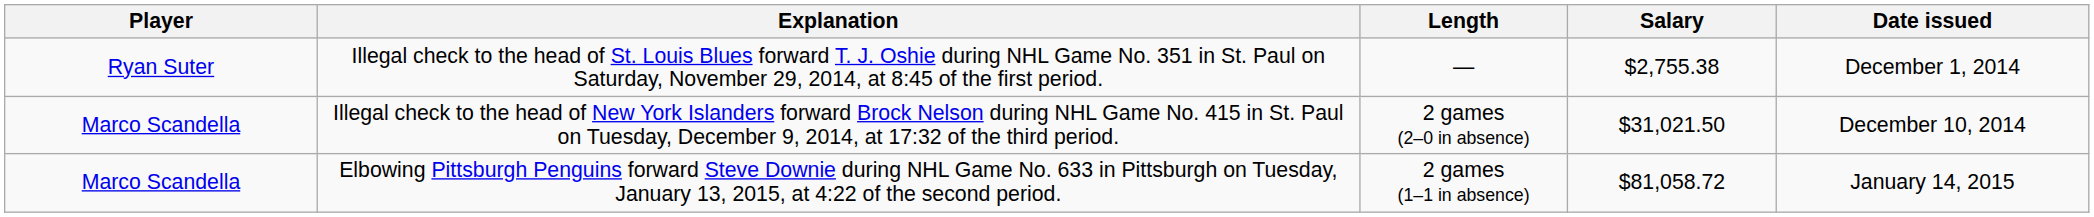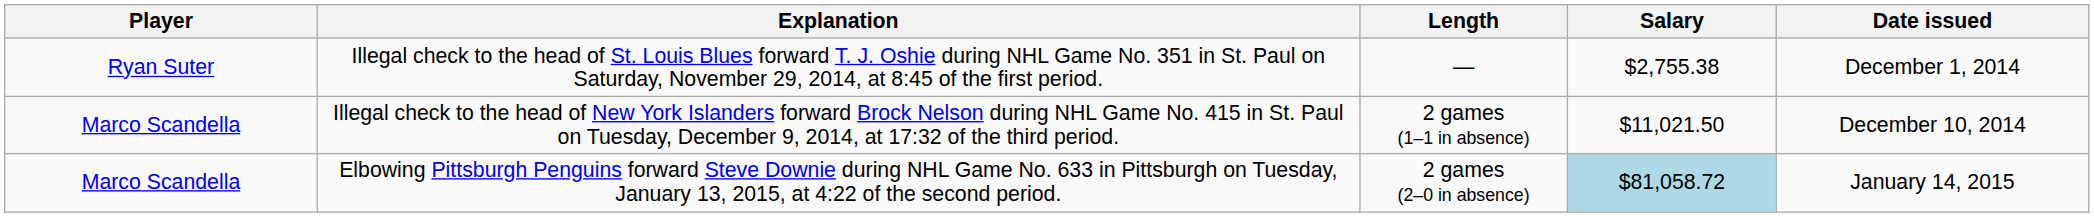(1464, 124) 2 games (2–0 in absence) -> (1464, 124) 2 games (1–1 in absence)
(1672, 124) $31,021.50 -> (1672, 124) $11,021.50
(1464, 182) 2 games (1–1 in absence) -> (1464, 182) 2 games (2–0 in absence)
(1672, 182) no background -> (1672, 182) lightblue background
